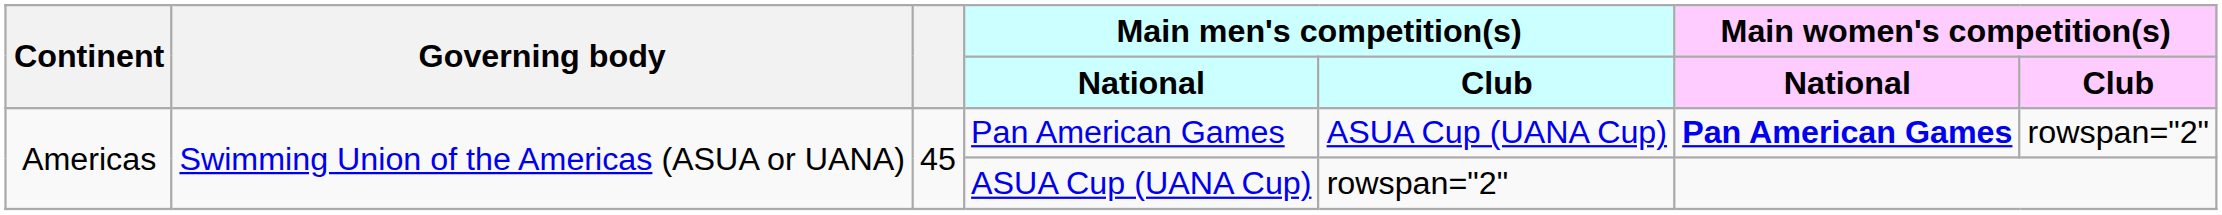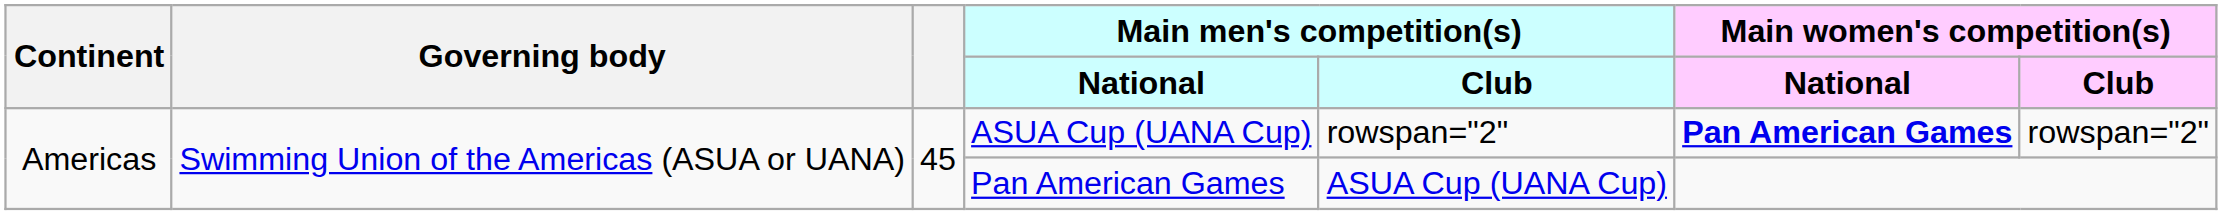(1128, 133) Pan American Games -> (1141, 133) ASUA Cup (UANA Cup)
(1497, 133) ASUA Cup (UANA Cup) -> (1417, 133) rowspan="2"
(1141, 184) ASUA Cup (UANA Cup) -> (1128, 184) Pan American Games
(1417, 184) rowspan="2" -> (1497, 184) ASUA Cup (UANA Cup)
